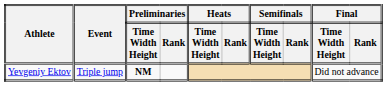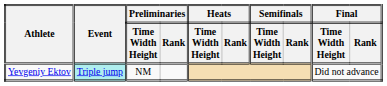(100, 72) no background -> (100, 72) paleturquoise background
(143, 72) bold -> (143, 72) normal
